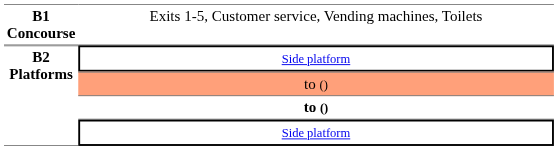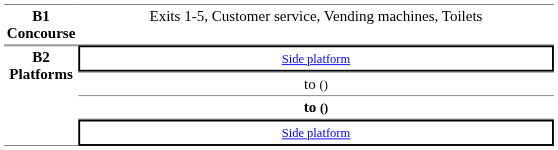(316, 83) lightsalmon background -> (316, 83) no background
